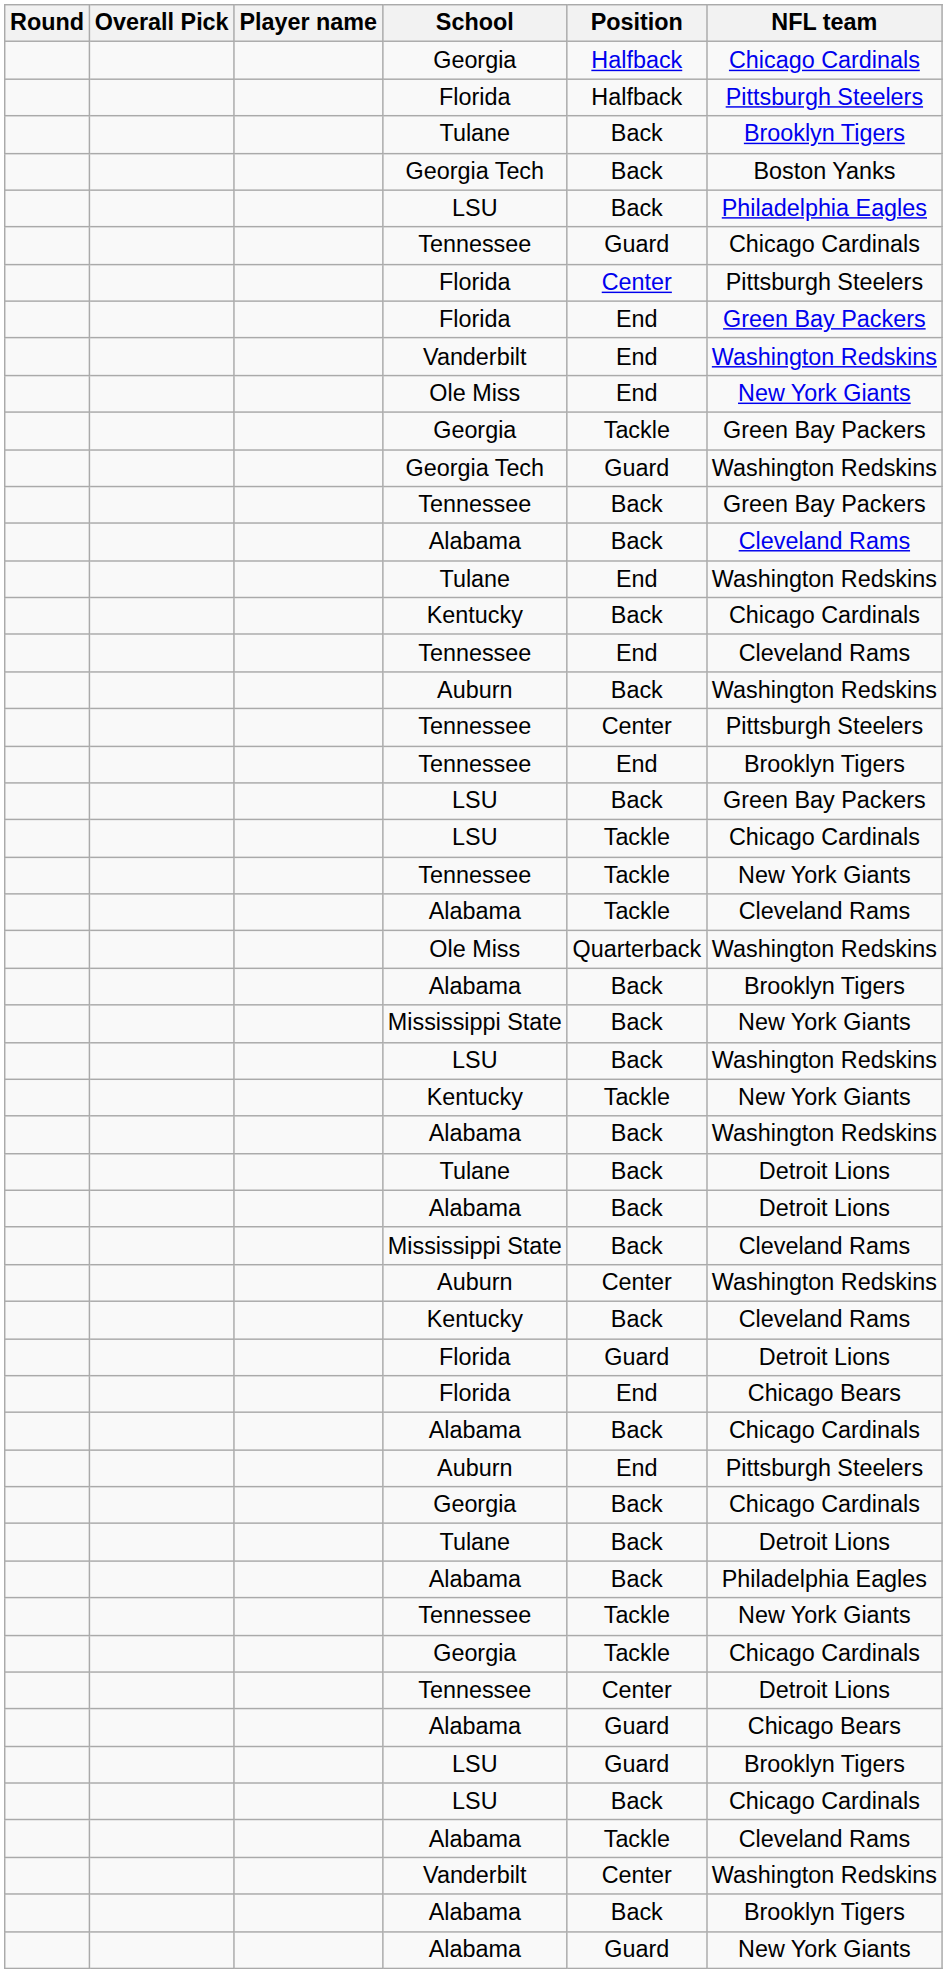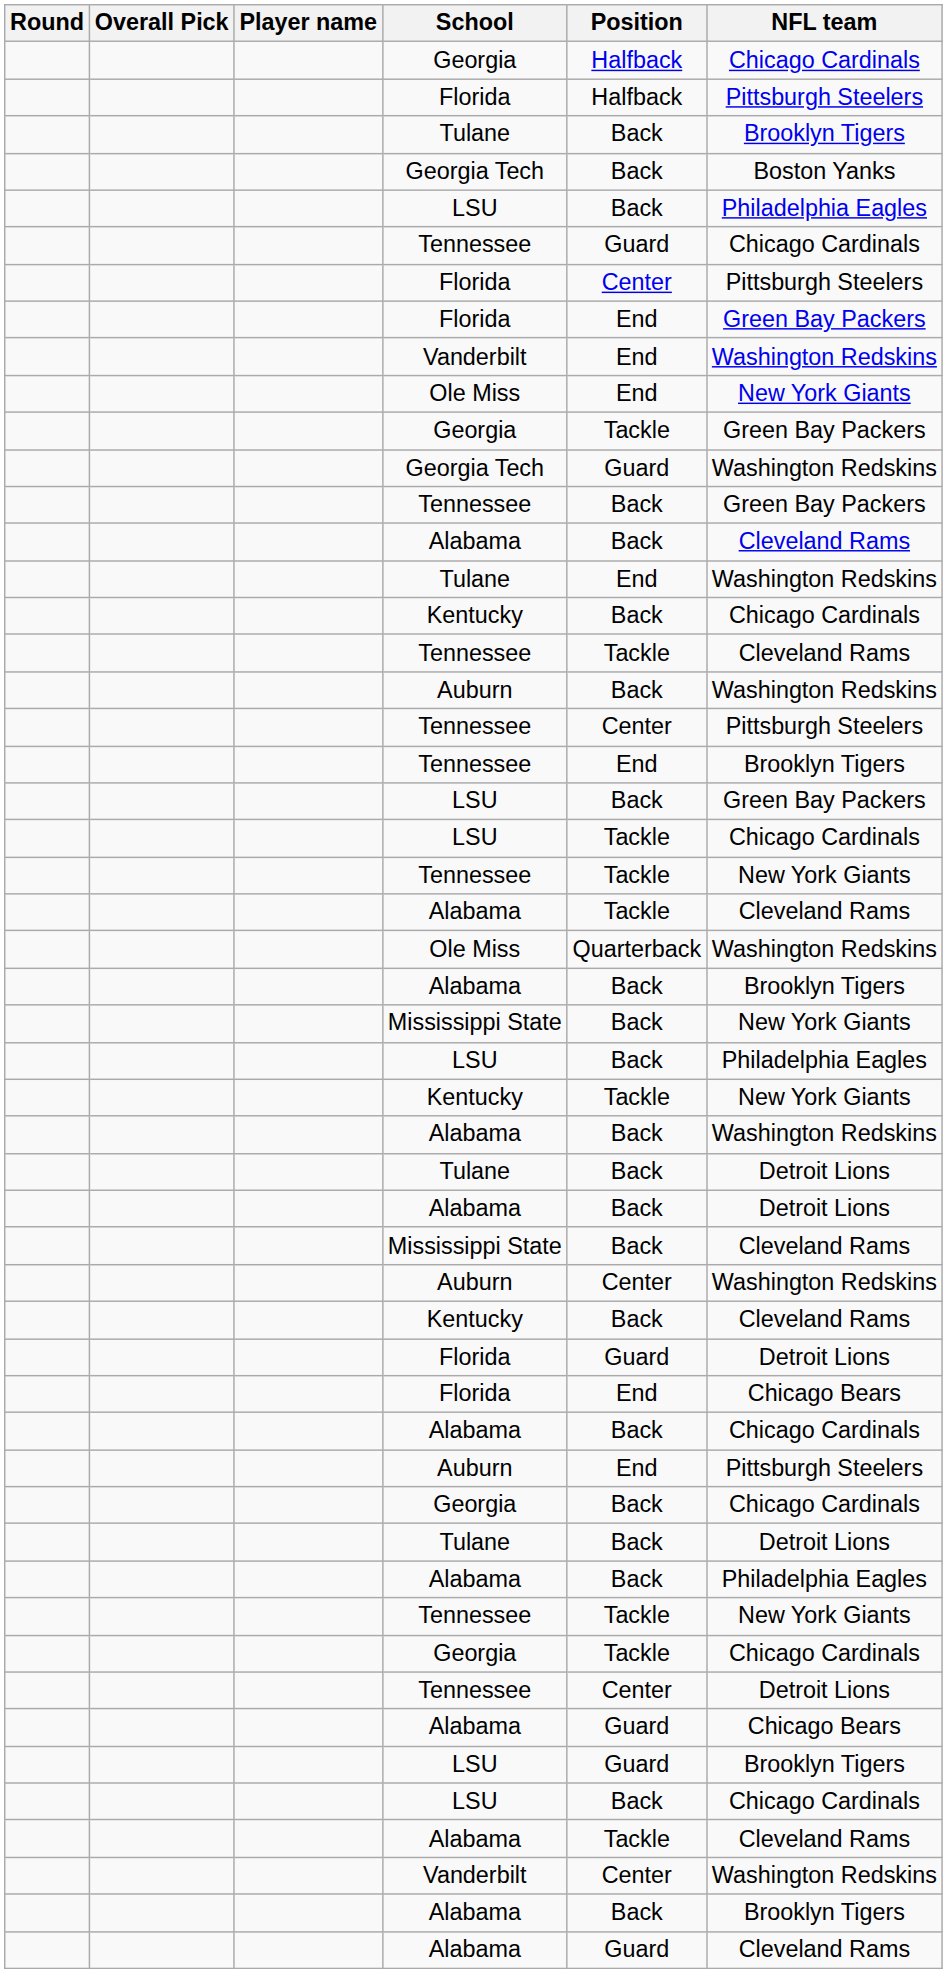(637, 652) End -> (637, 652) Tackle
(824, 1060) Washington Redskins -> (824, 1060) Philadelphia Eagles
(824, 1949) New York Giants -> (824, 1949) Cleveland Rams
